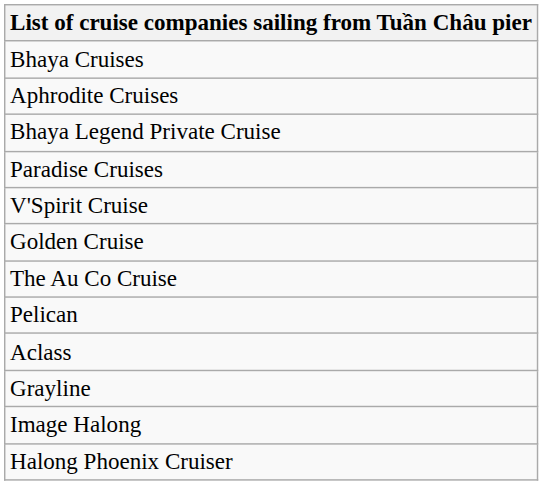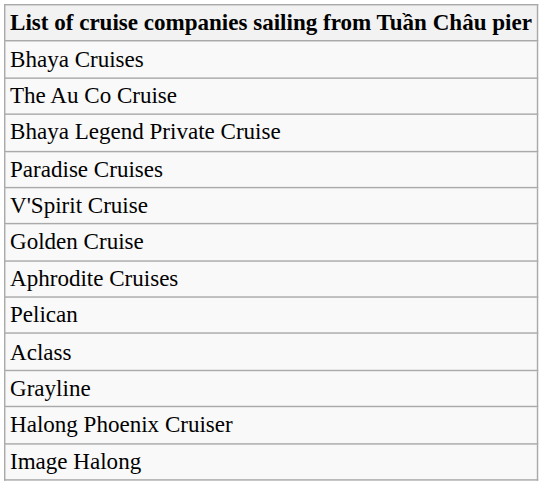(94, 95) Aphrodite Cruises -> (94, 95) The Au Co Cruise
(94, 278) The Au Co Cruise -> (94, 278) Aphrodite Cruises
(76, 424) Image Halong -> (121, 424) Halong Phoenix Cruiser
(121, 461) Halong Phoenix Cruiser -> (76, 461) Image Halong
